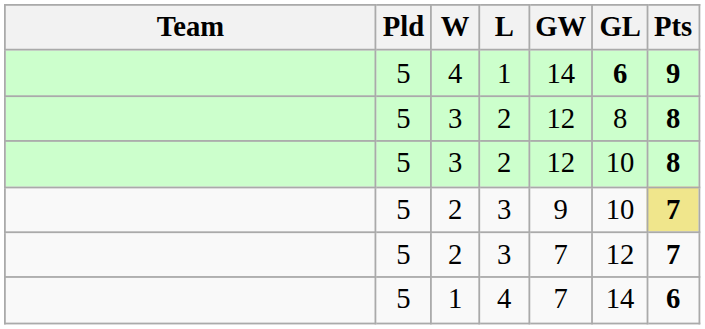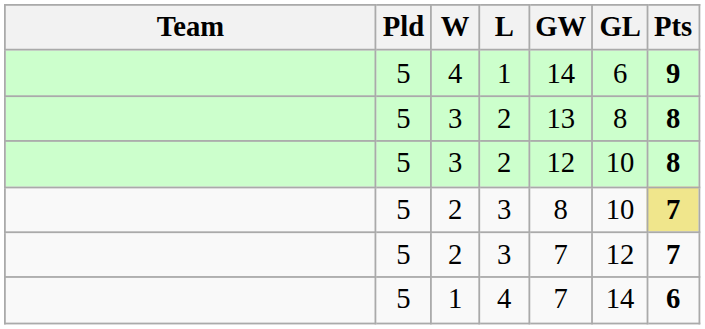(620, 72) bold -> (620, 72) normal
(561, 118) 12 -> (561, 118) 13
(561, 208) 9 -> (561, 208) 8
